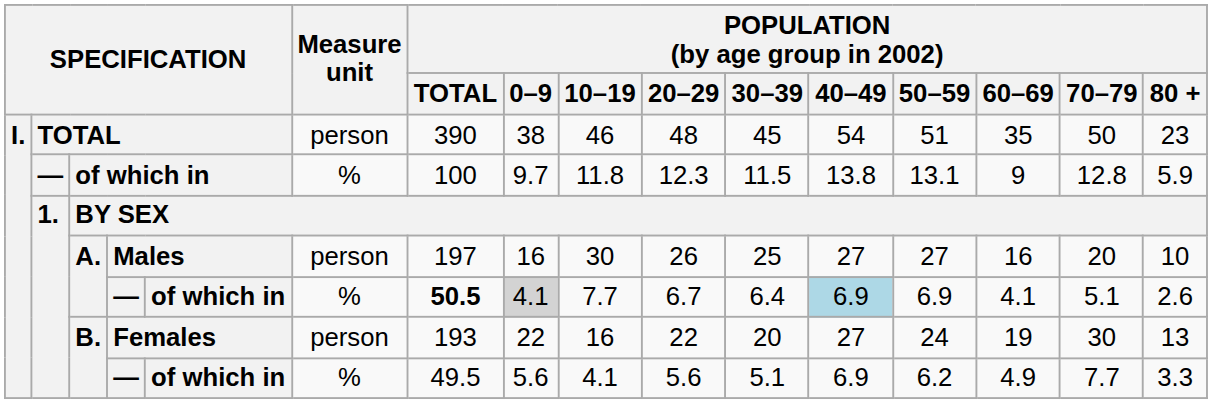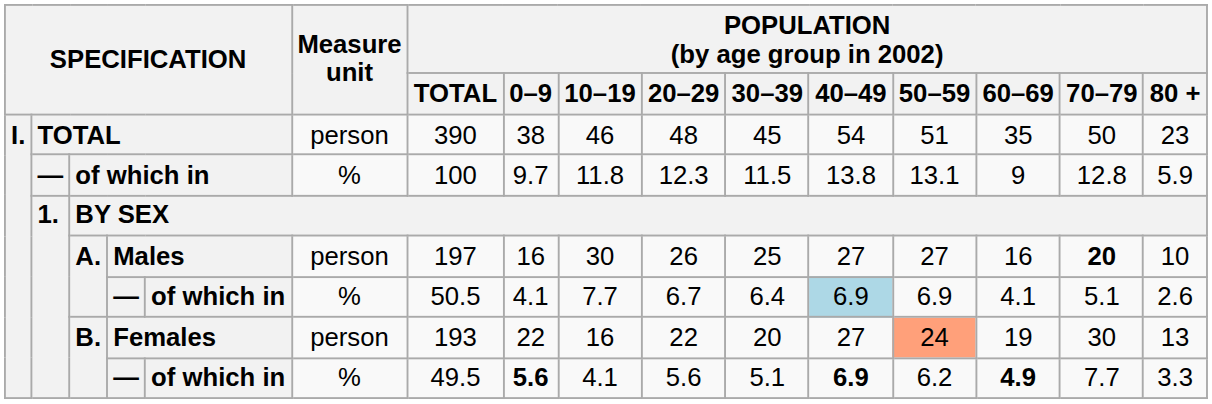(1102, 256) normal -> (1102, 256) bold
(455, 296) bold -> (455, 296) normal
(531, 296) lightgrey background -> (531, 296) no background
(935, 337) no background -> (935, 337) lightsalmon background
(531, 377) normal -> (531, 377) bold
(851, 377) normal -> (851, 377) bold
(1018, 377) normal -> (1018, 377) bold
